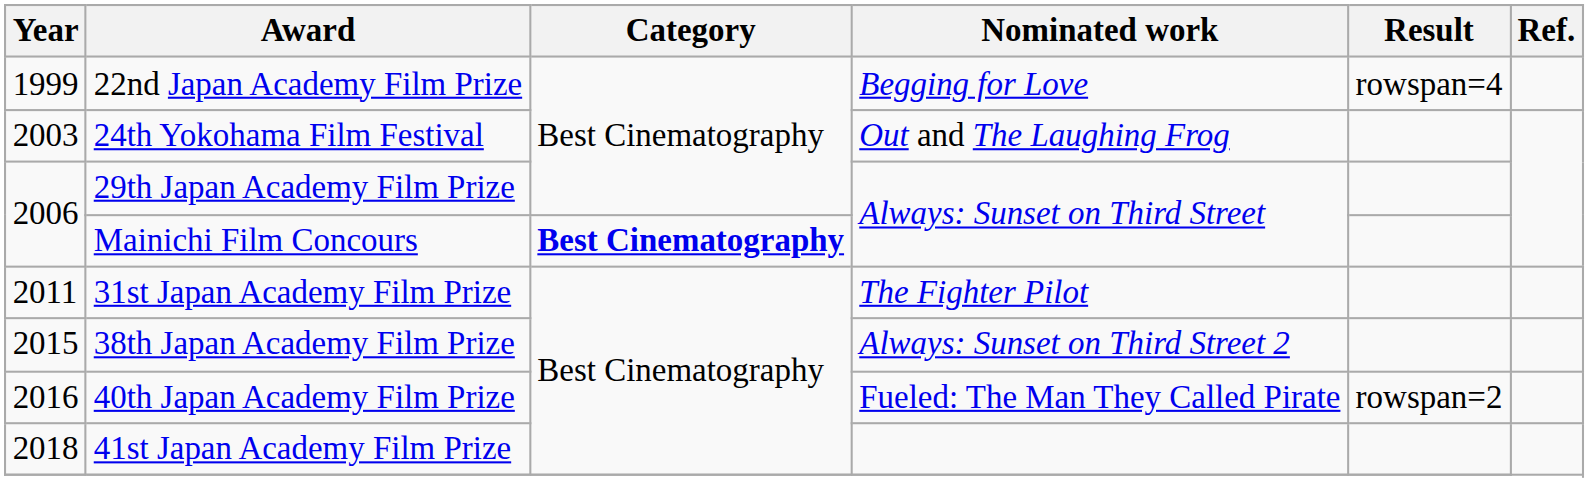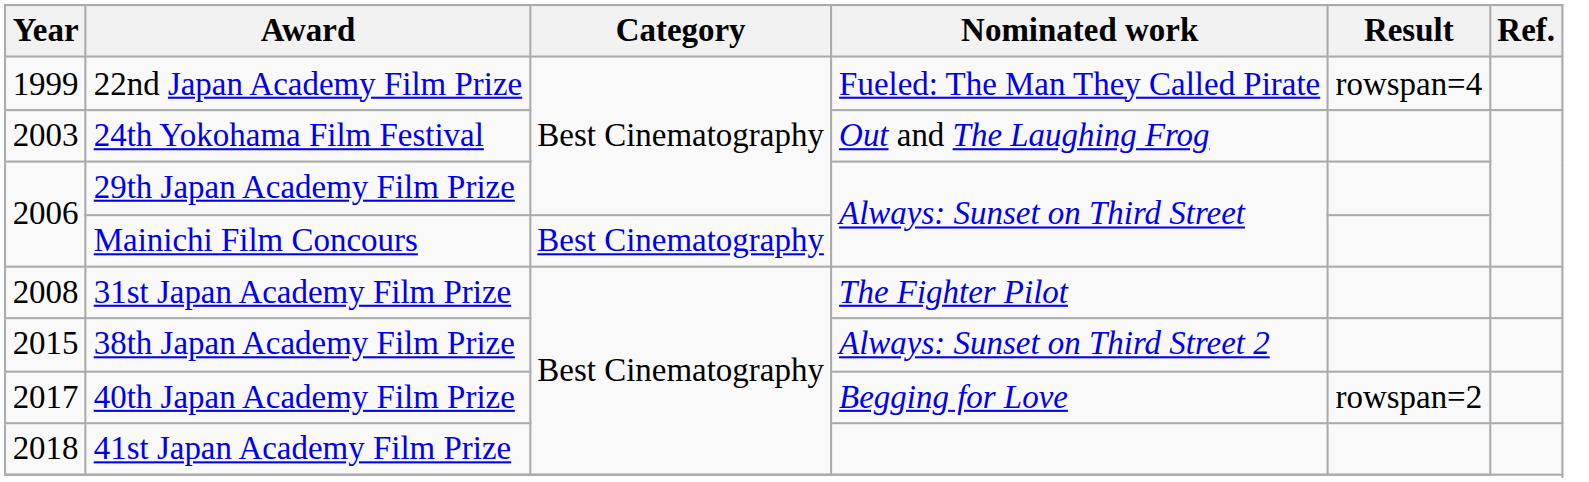(974, 82) Begging for Love -> (1080, 82) Fueled: The Man They Called Pirate
(691, 239) bold -> (681, 239) normal
(45, 291) 2011 -> (46, 291) 2008
(46, 396) 2016 -> (46, 396) 2017
(1100, 396) Fueled: The Man They Called Pirate -> (953, 396) Begging for Love
